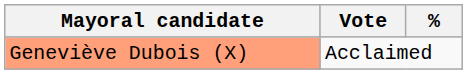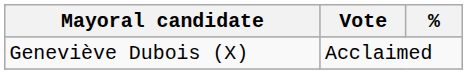(129, 53) lightsalmon background -> (129, 53) no background
